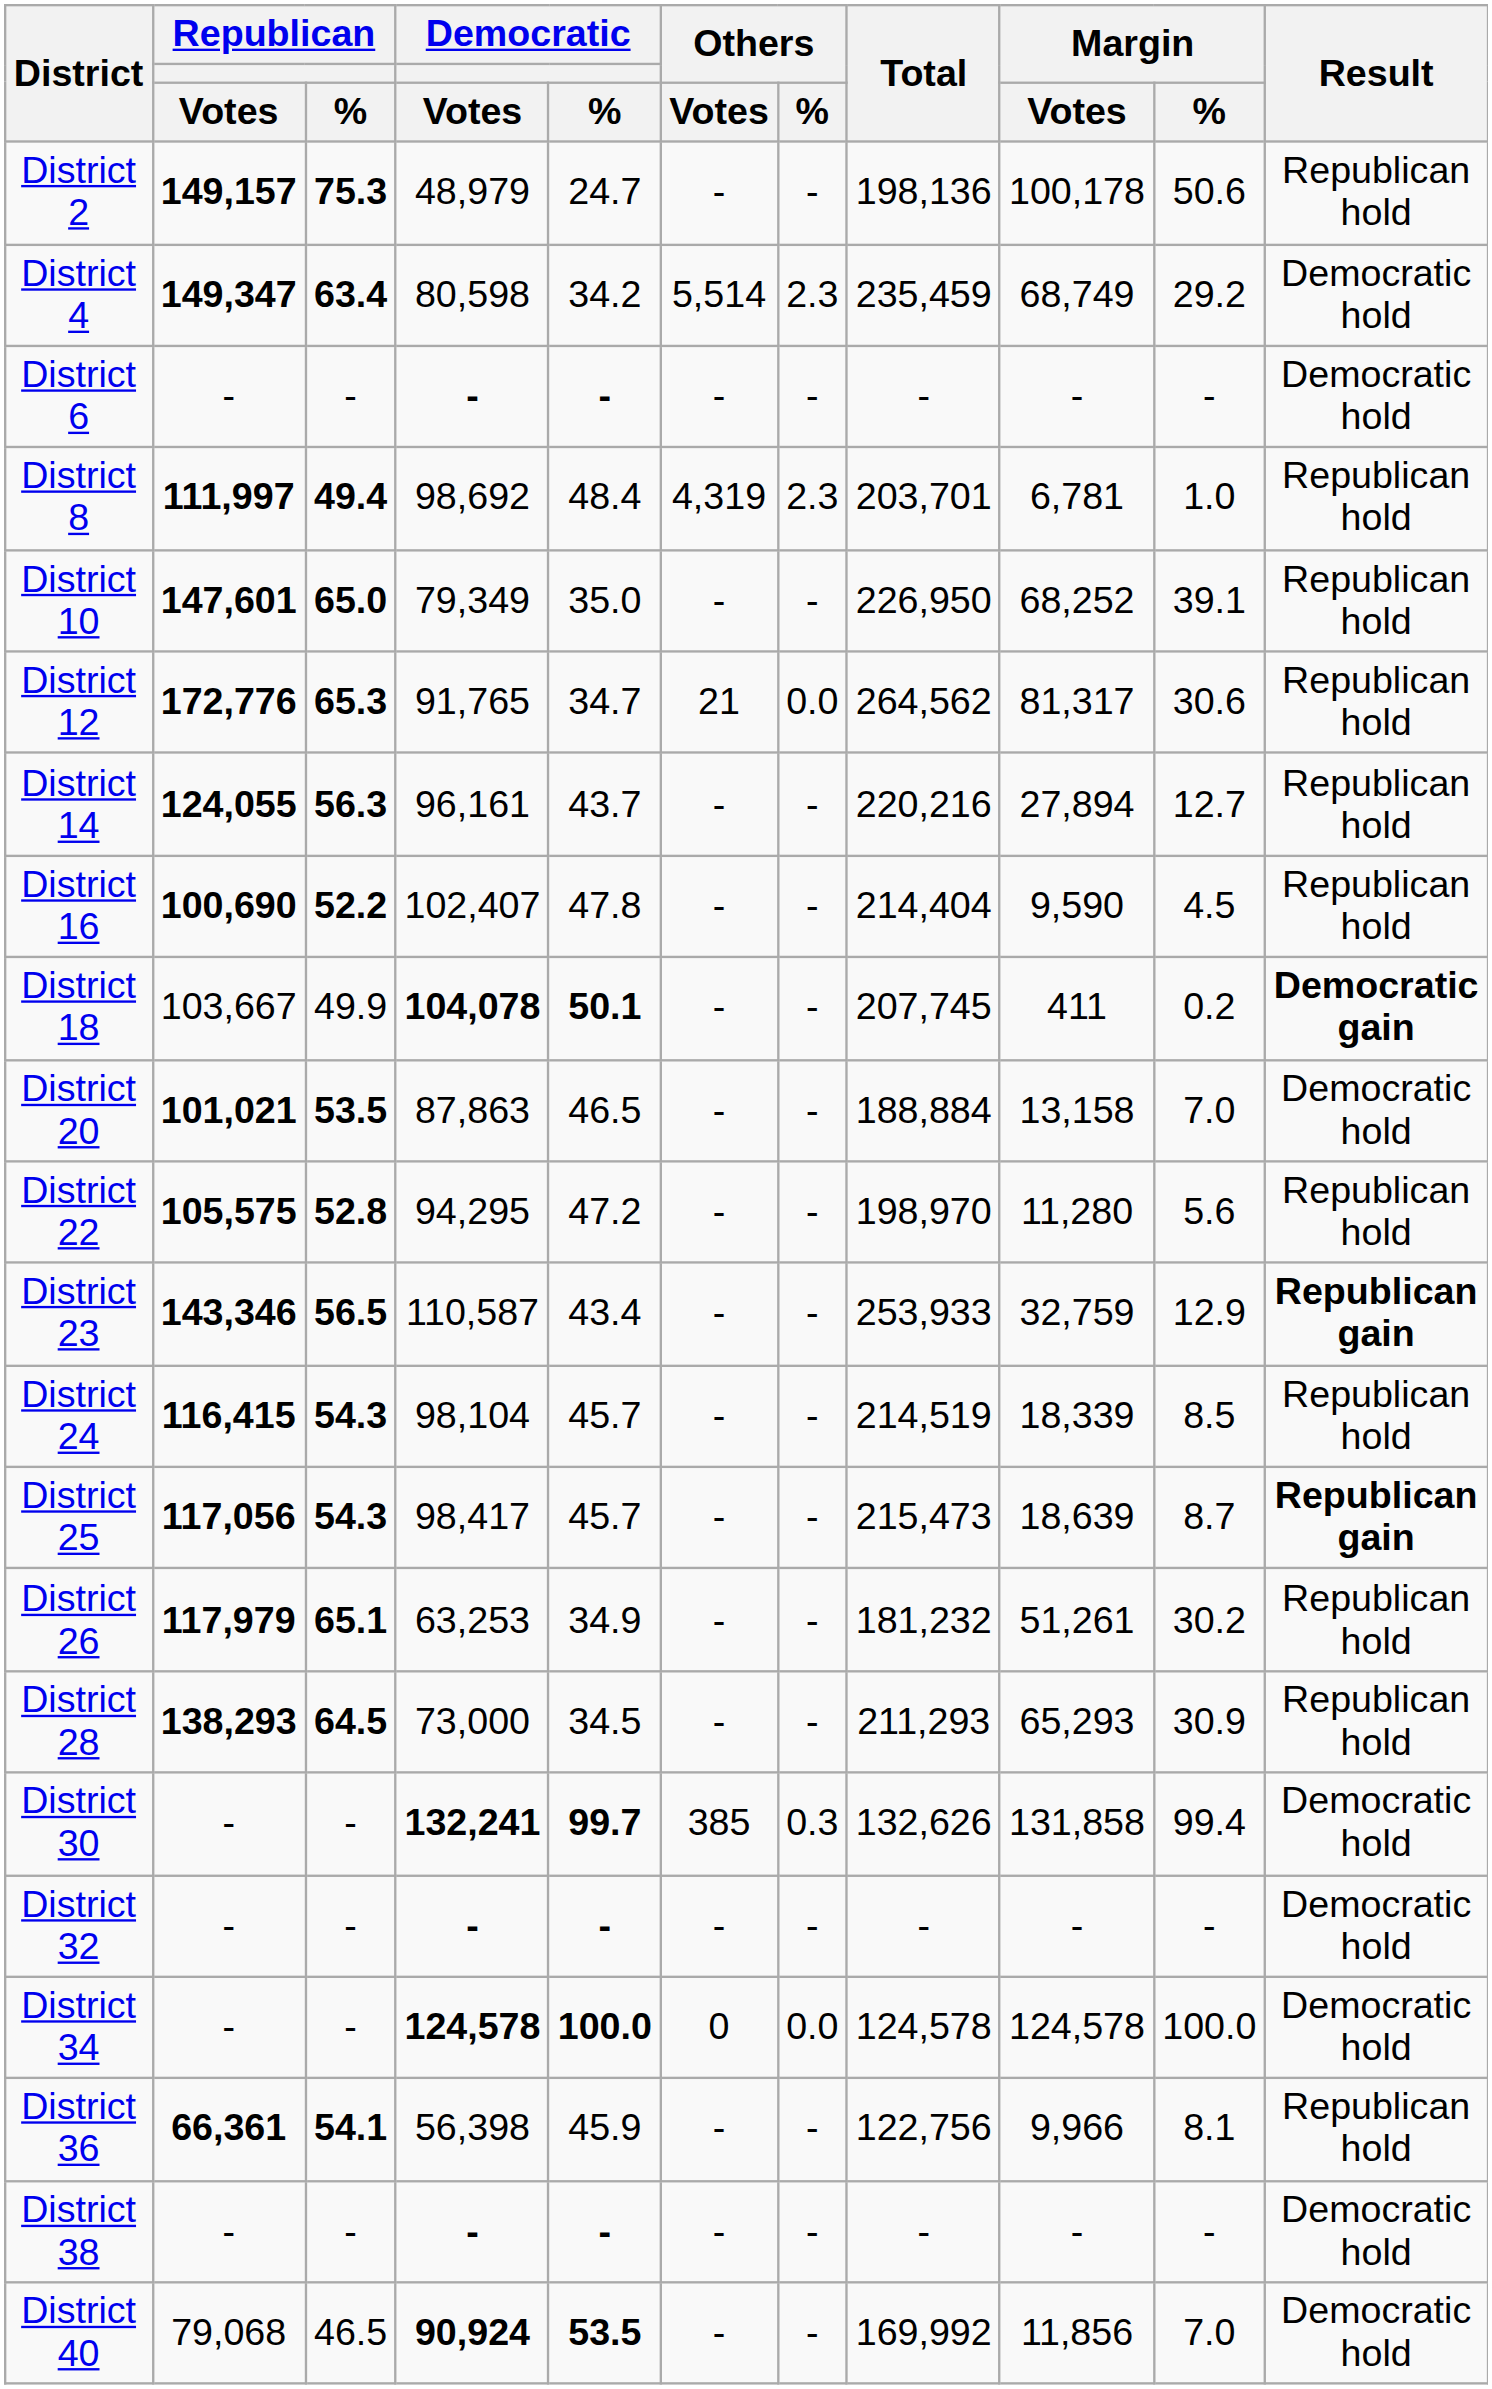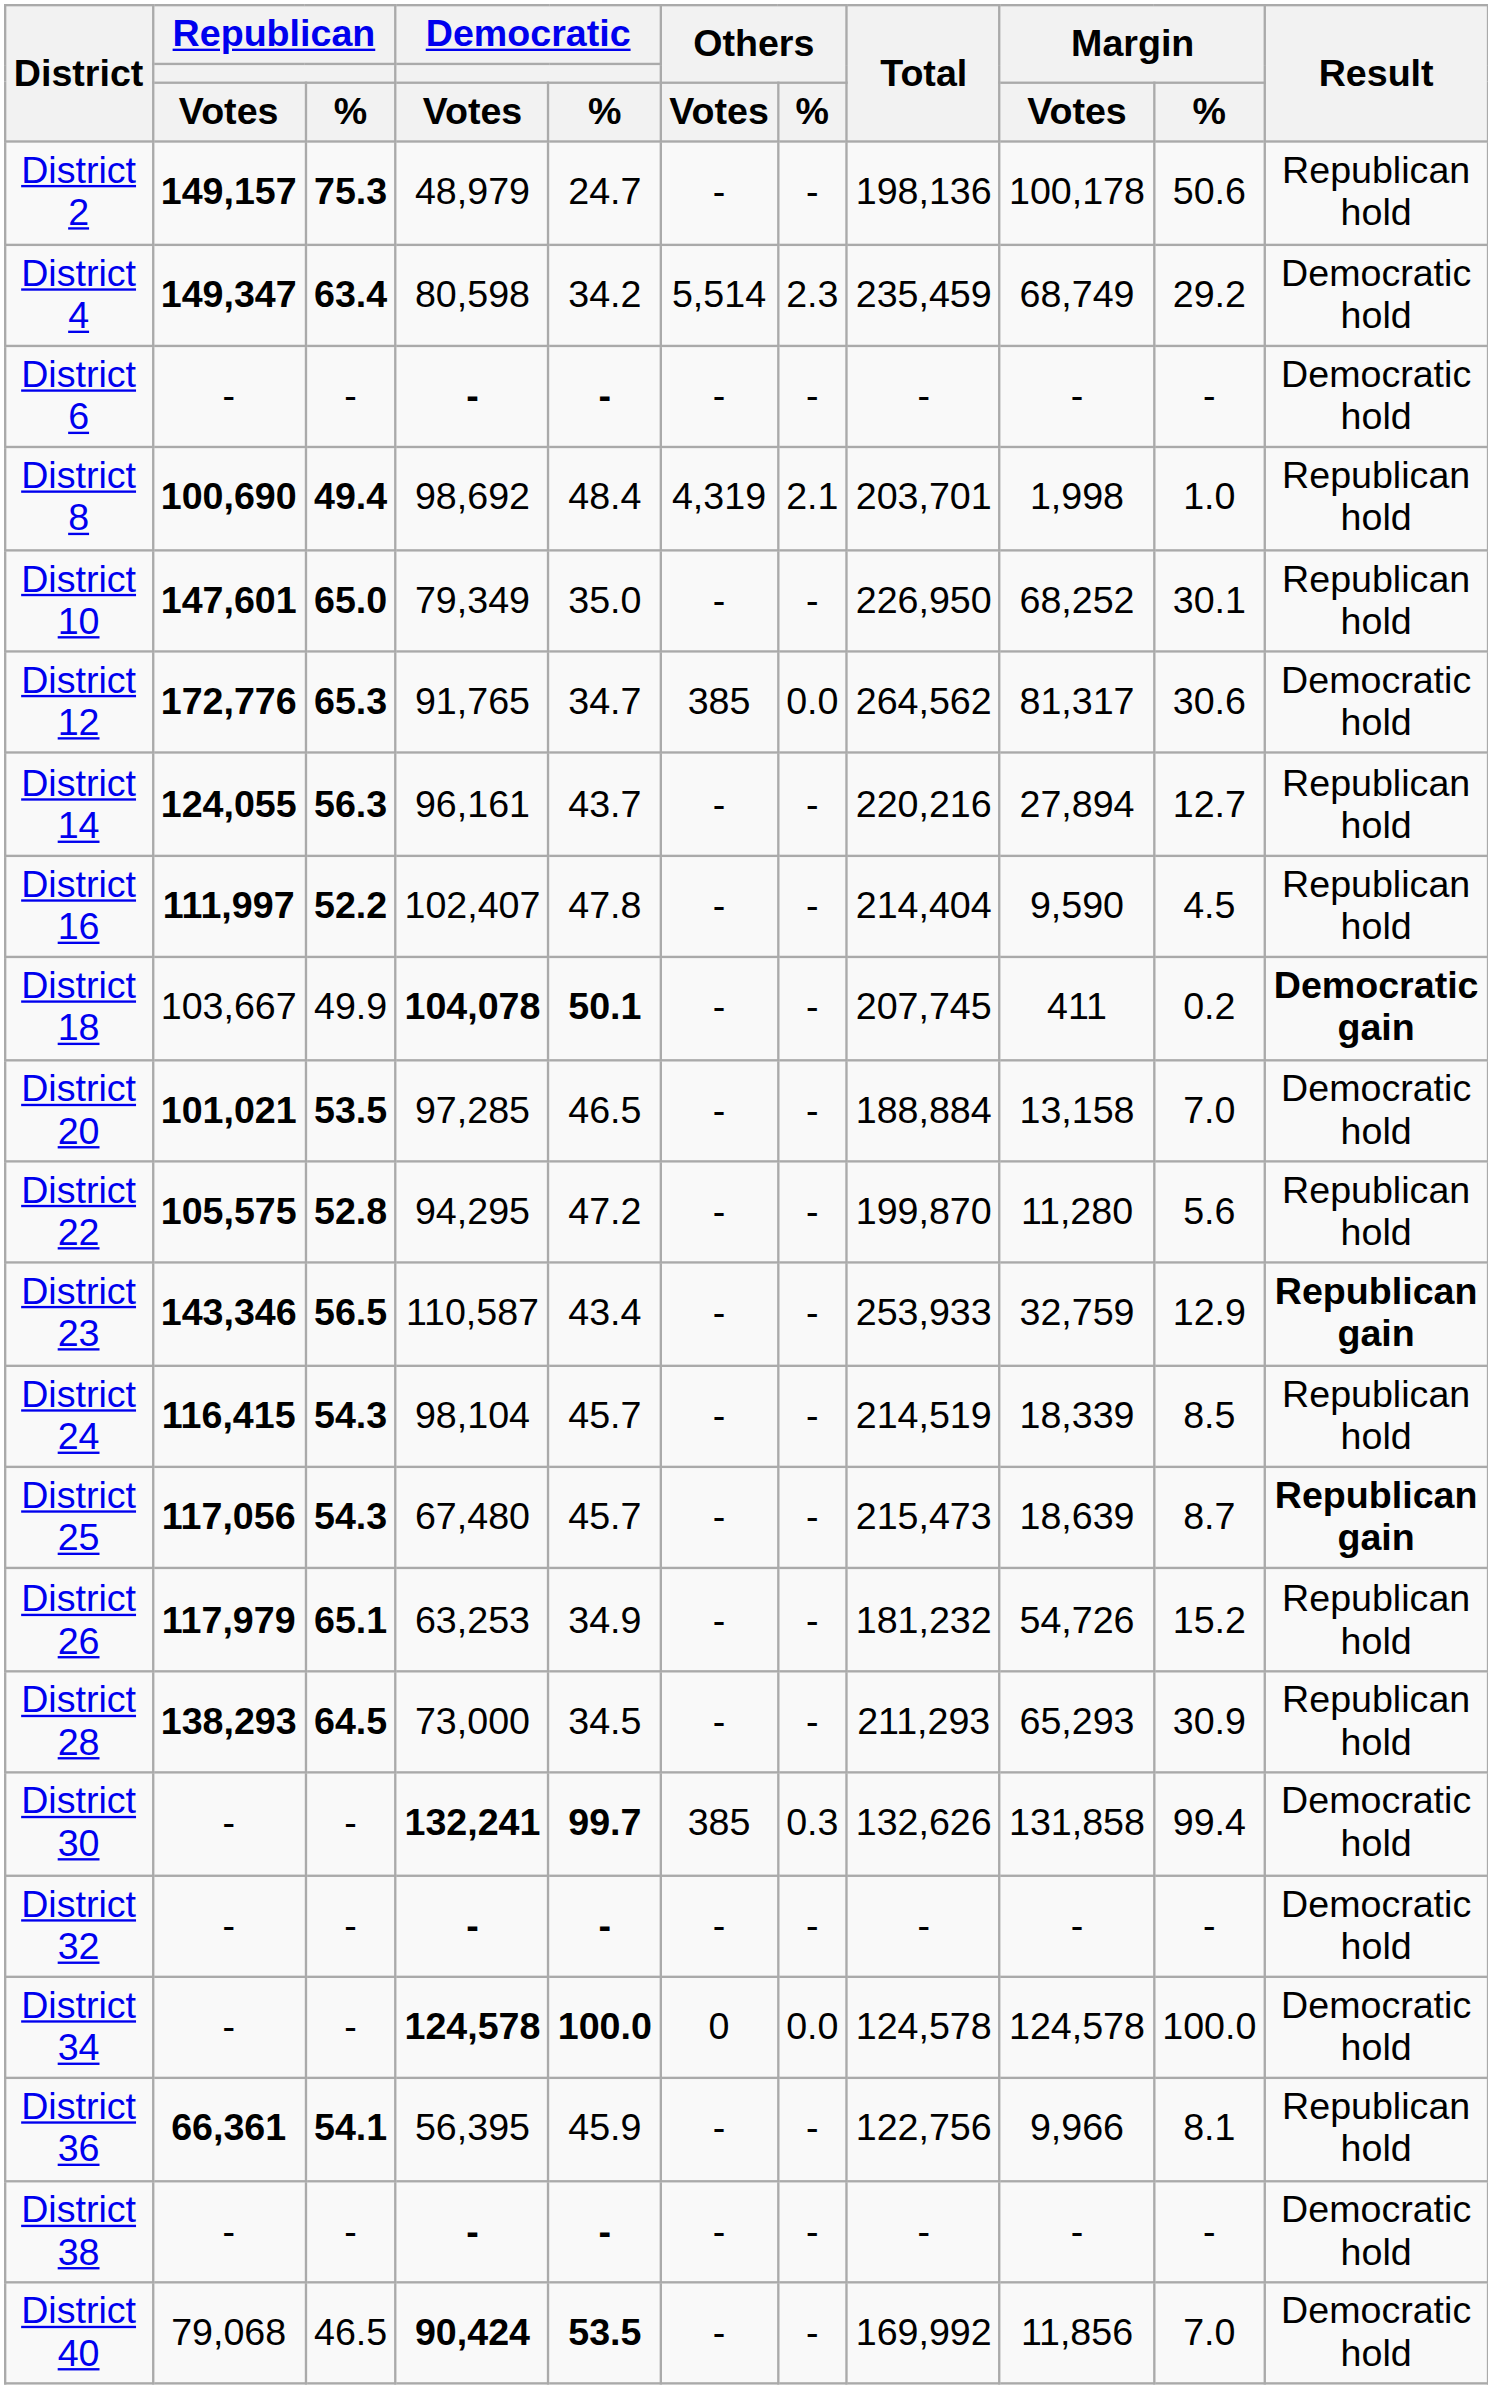(229, 497) 111,997 -> (229, 497) 100,690
(812, 497) 2.3 -> (812, 497) 2.1
(1077, 497) 6,781 -> (1077, 497) 1,998
(1209, 599) 39.1 -> (1209, 599) 30.1
(719, 701) 21 -> (719, 701) 385
(1376, 701) Republican hold -> (1376, 701) Democratic hold
(229, 905) 100,690 -> (229, 905) 111,997
(472, 1109) 87,863 -> (472, 1109) 97,285
(924, 1211) 198,970 -> (924, 1211) 199,870
(472, 1517) 98,417 -> (472, 1517) 67,480
(1077, 1619) 51,261 -> (1077, 1619) 54,726
(1209, 1619) 30.2 -> (1209, 1619) 15.2
(472, 2128) 56,398 -> (472, 2128) 56,395
(472, 2332) 90,924 -> (472, 2332) 90,424
